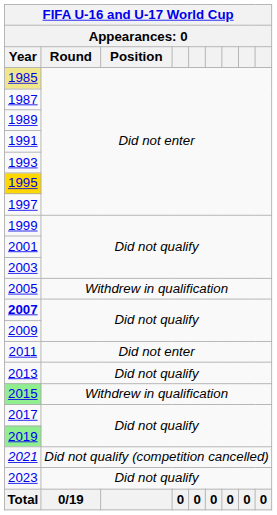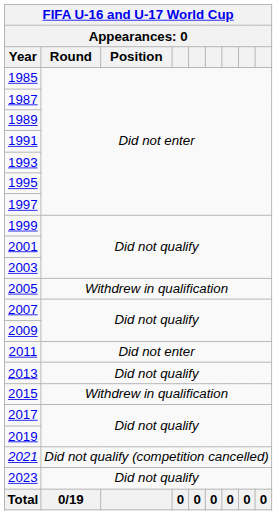(23, 78) khaki background -> (23, 78) no background
(23, 183) gold background -> (23, 183) no background
(23, 309) bold -> (23, 309) normal
(23, 394) lightgreen background -> (23, 394) no background
(23, 436) lightgreen background -> (23, 436) no background
